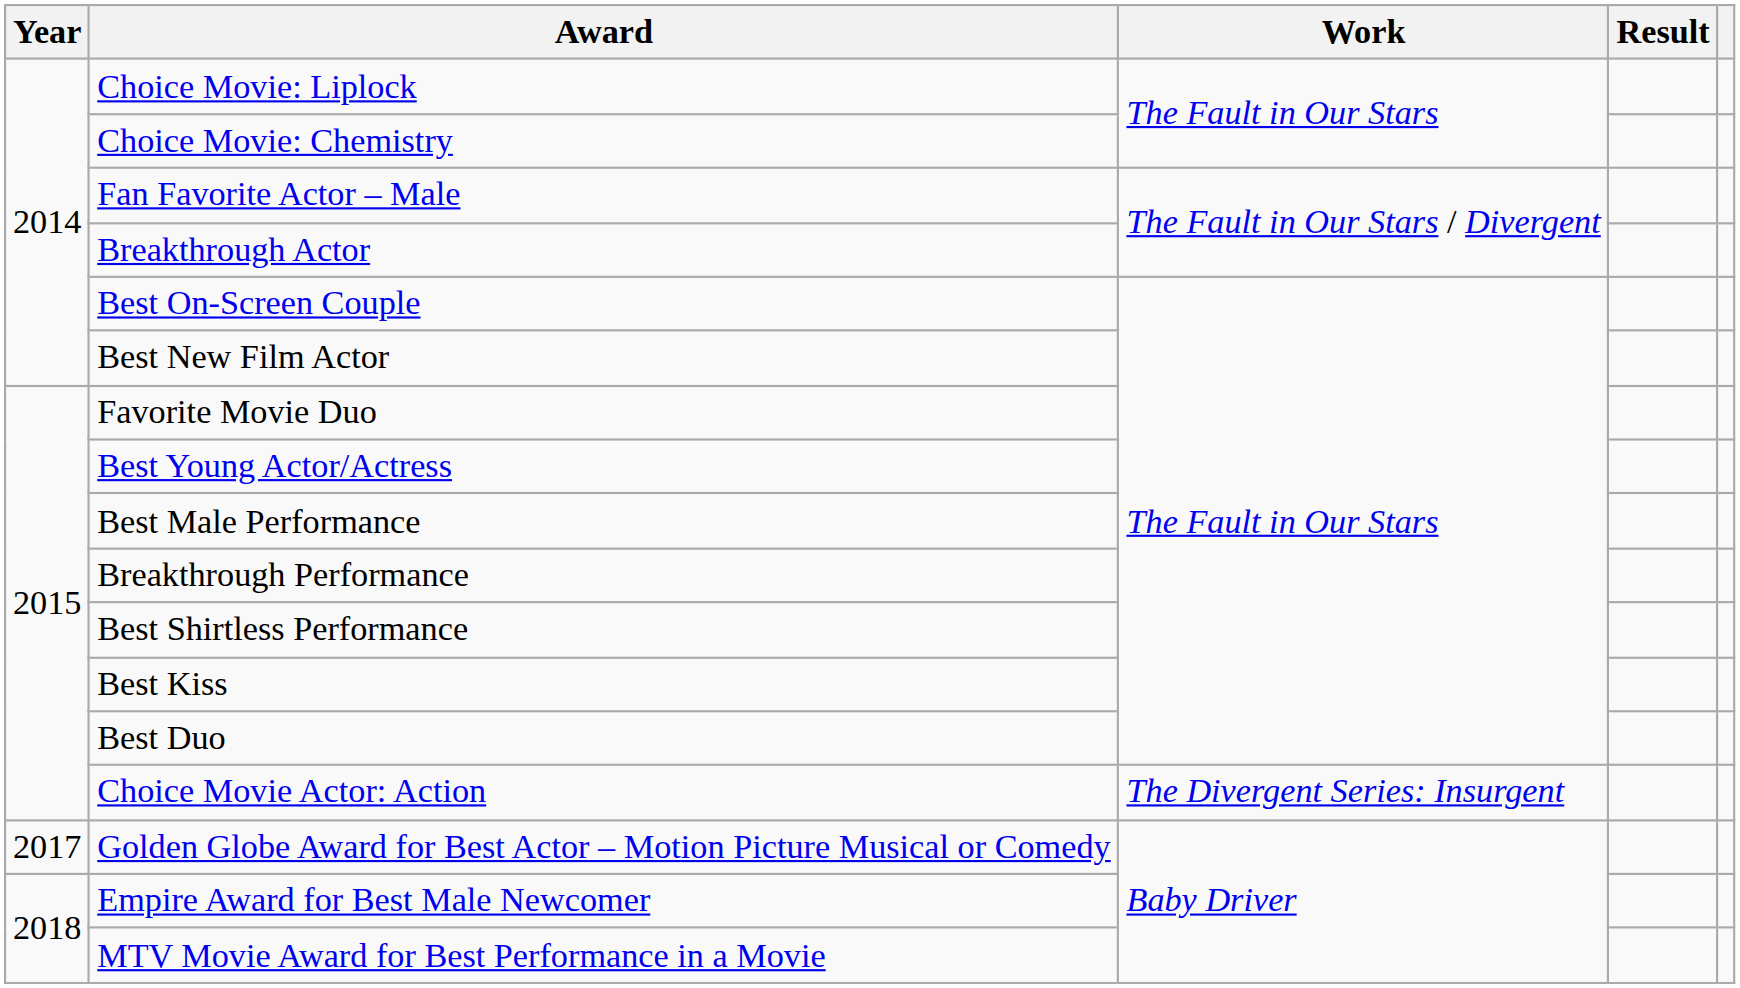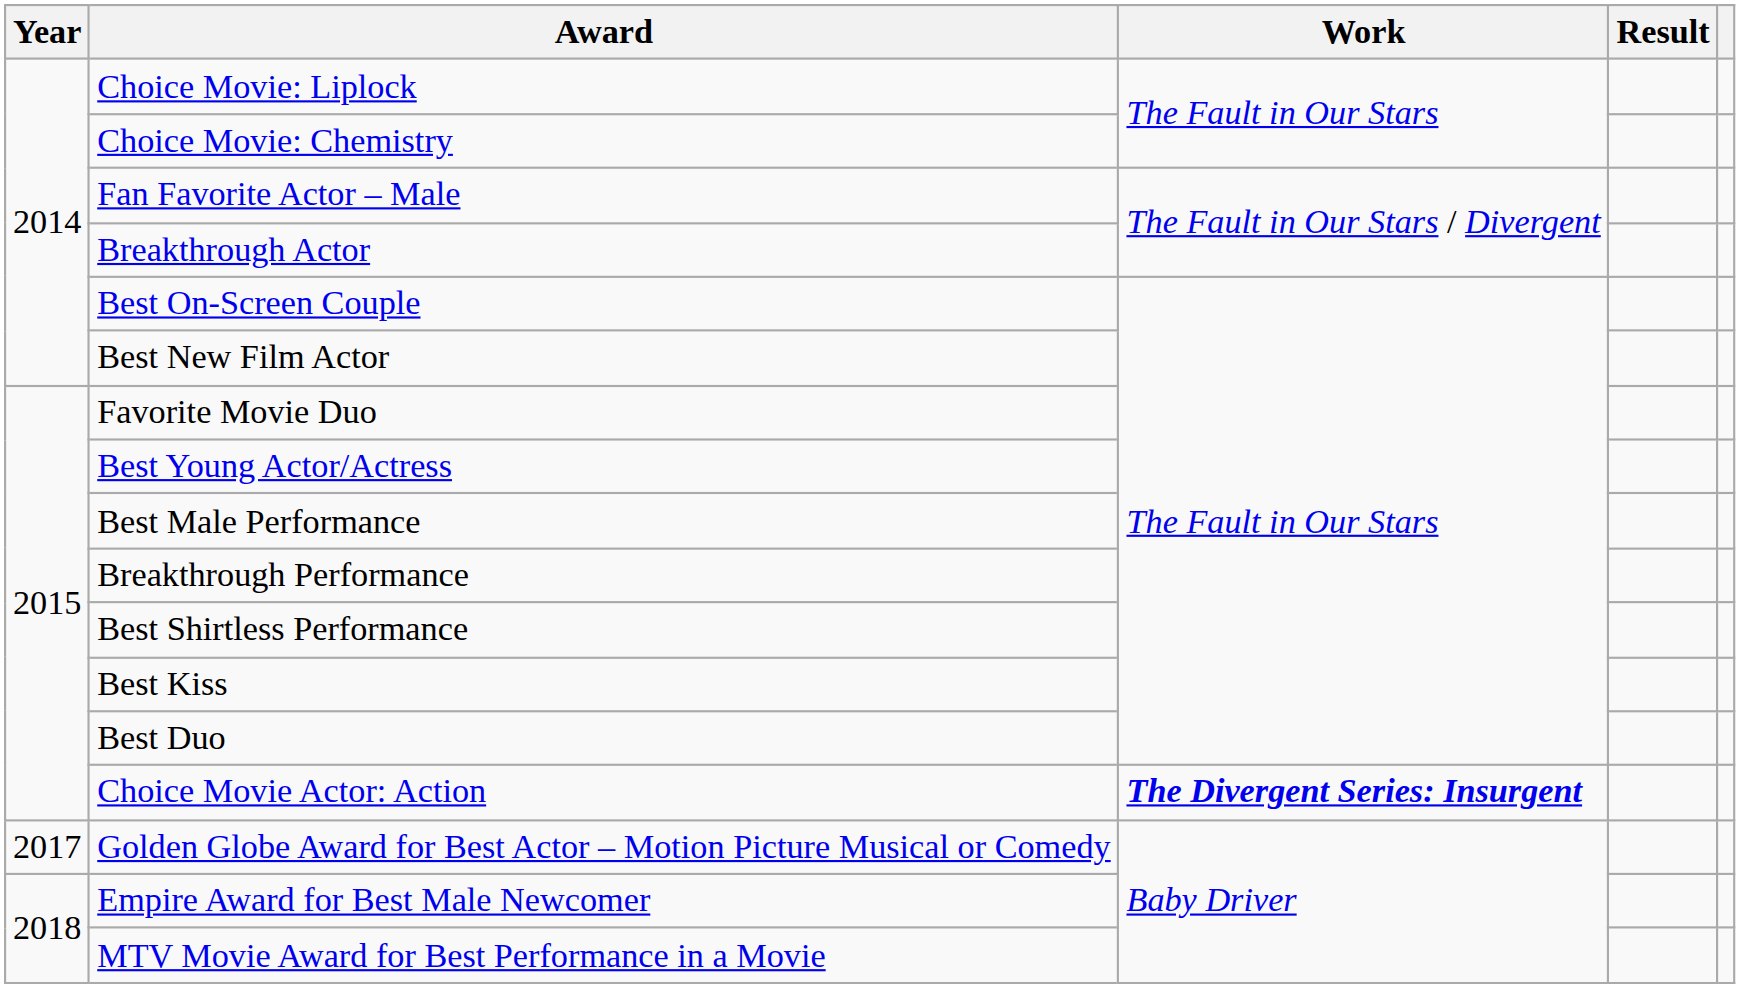(1345, 791) normal -> (1354, 791) bold
